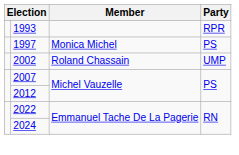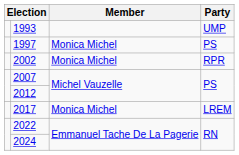(214, 28) RPR -> (215, 28) UMP
(90, 61) Roland Chassain -> (84, 61) Monica Michel
(215, 61) UMP -> (214, 61) RPR
+ row: (25, 110)
